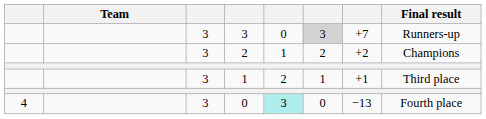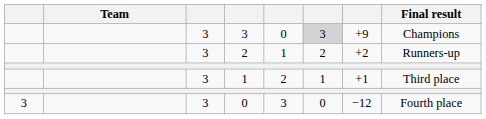(362, 33) +7 -> (362, 33) +9
(431, 33) Runners-up -> (431, 33) Champions
(431, 53) Champions -> (431, 53) Runners-up
(24, 103) 4 -> (24, 103) 3
(284, 103) paleturquoise background -> (284, 103) no background
(362, 103) −13 -> (362, 103) −12
